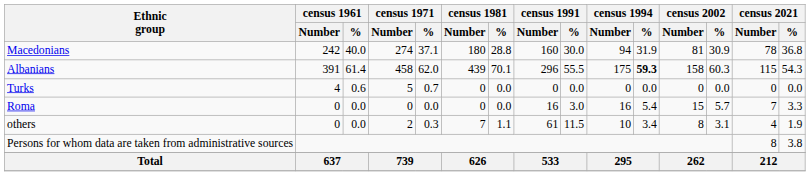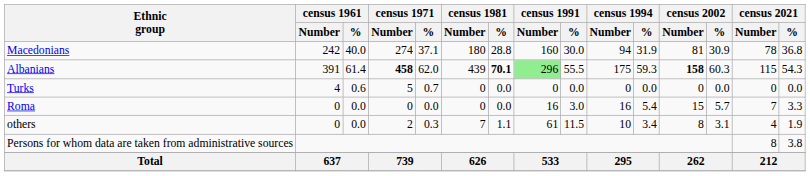(404, 69) normal -> (404, 69) bold
(501, 69) normal -> (501, 69) bold
(550, 69) no background -> (550, 69) lightgreen background
(647, 69) bold -> (647, 69) normal
(695, 69) normal -> (695, 69) bold
